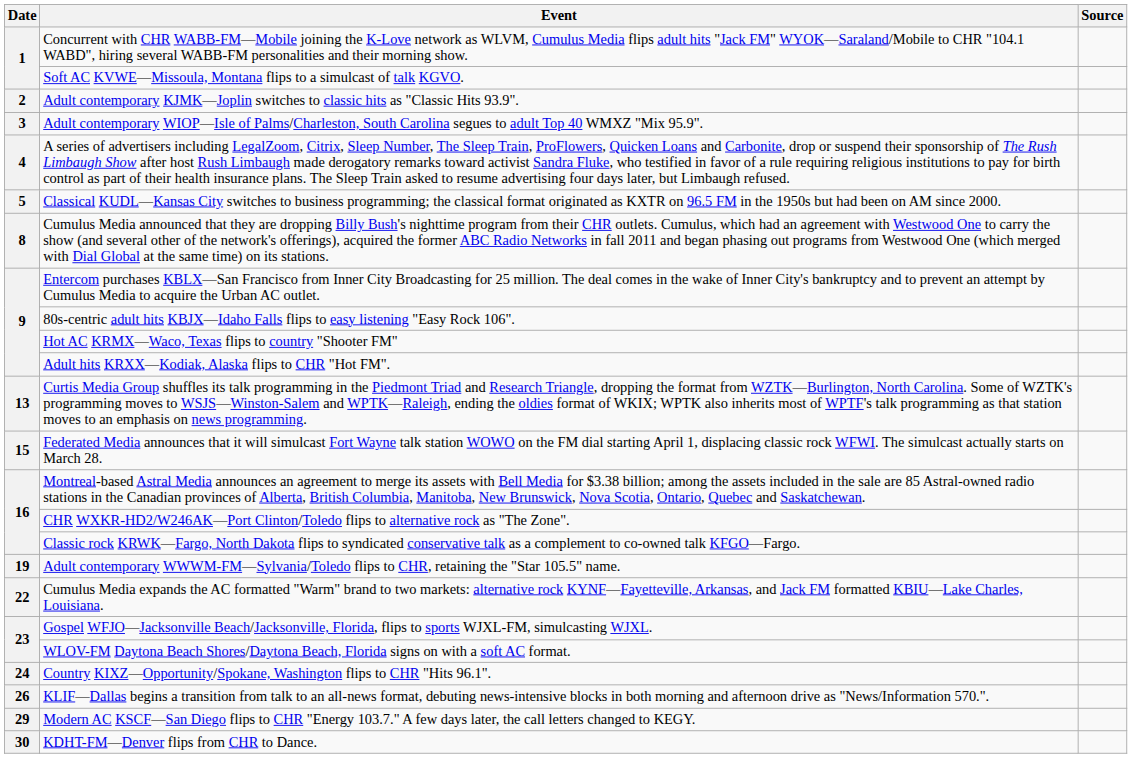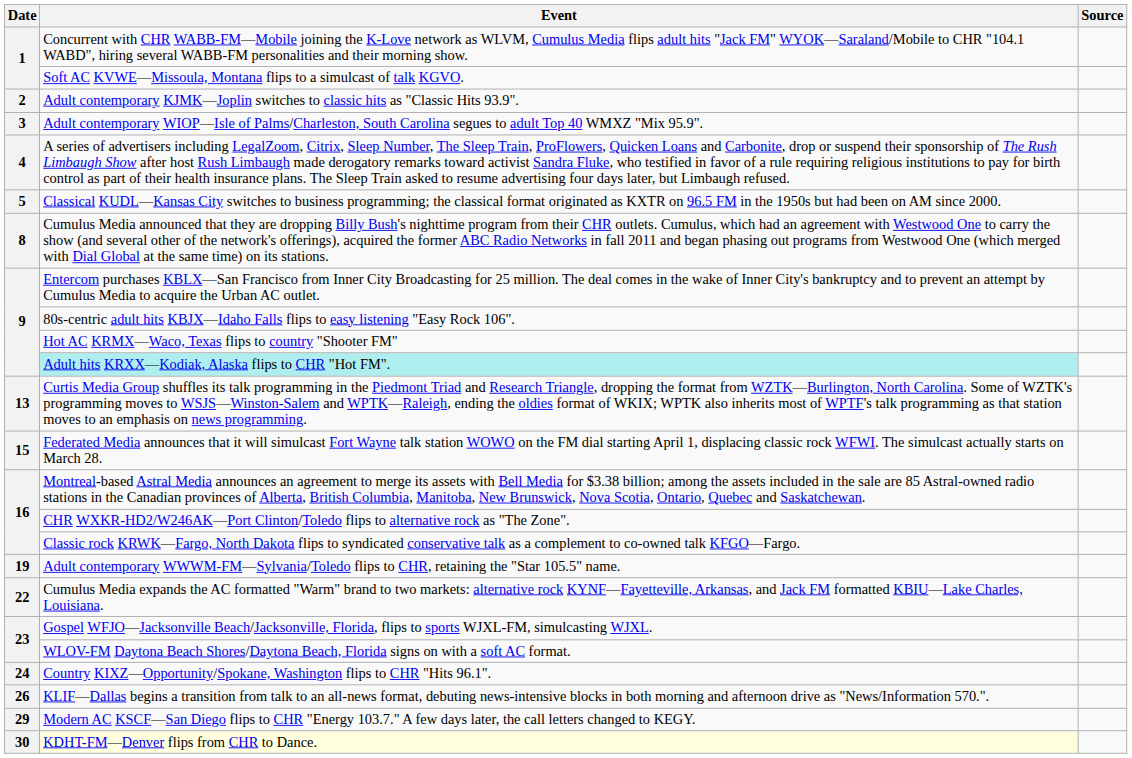(217, 364) no background -> (217, 364) paleturquoise background
(180, 742) no background -> (180, 742) lightyellow background
